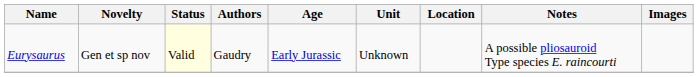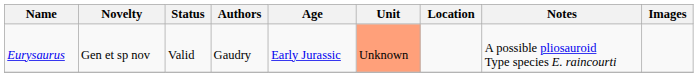(181, 55) lightyellow background -> (181, 55) no background
(384, 55) no background -> (384, 55) lightsalmon background
